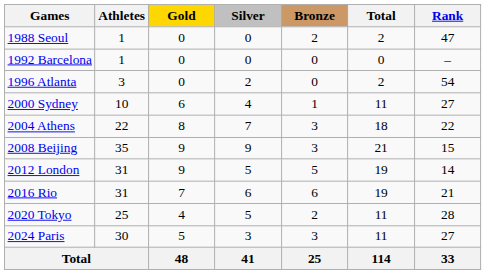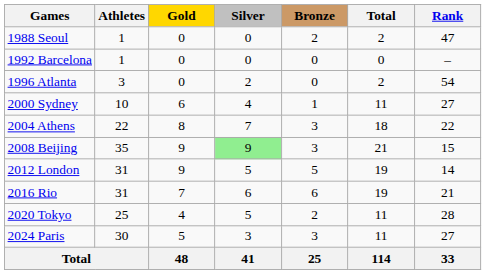(248, 148) no background -> (248, 148) lightgreen background
